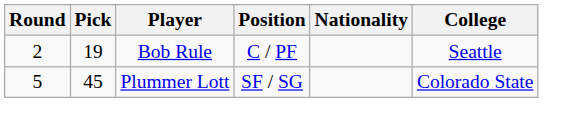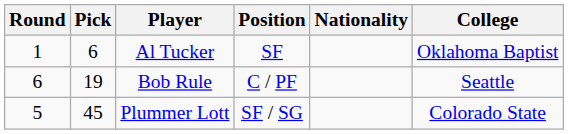+ row: (175, 50)
(37, 50) 2 -> (37, 81) 6
